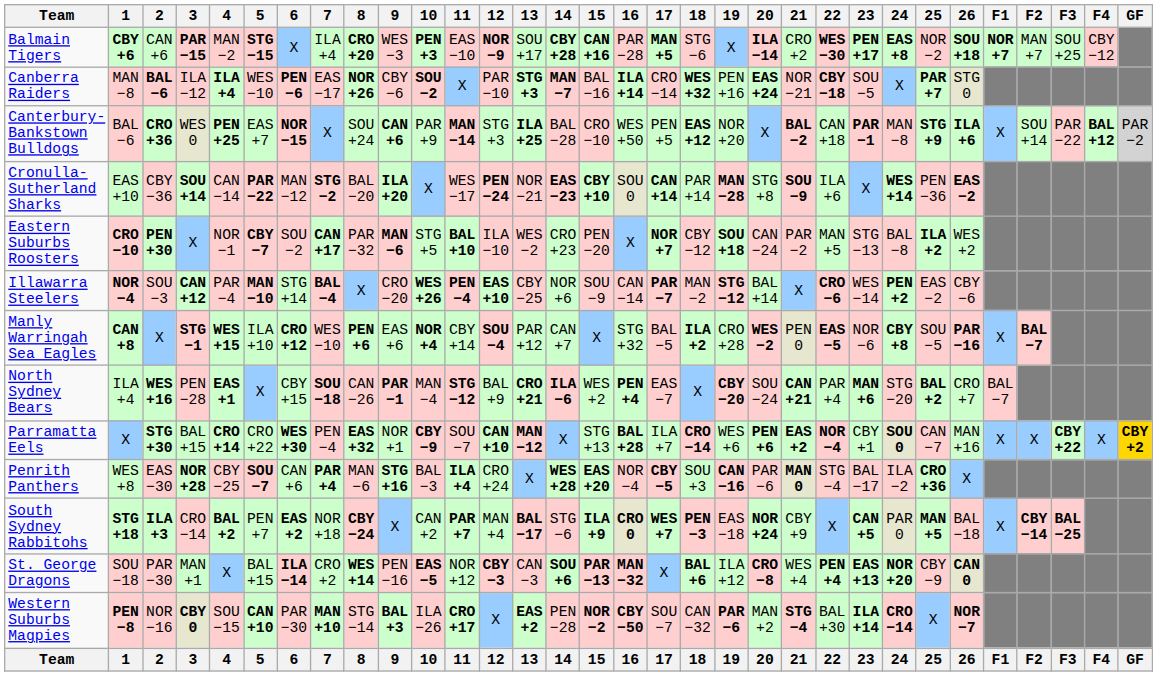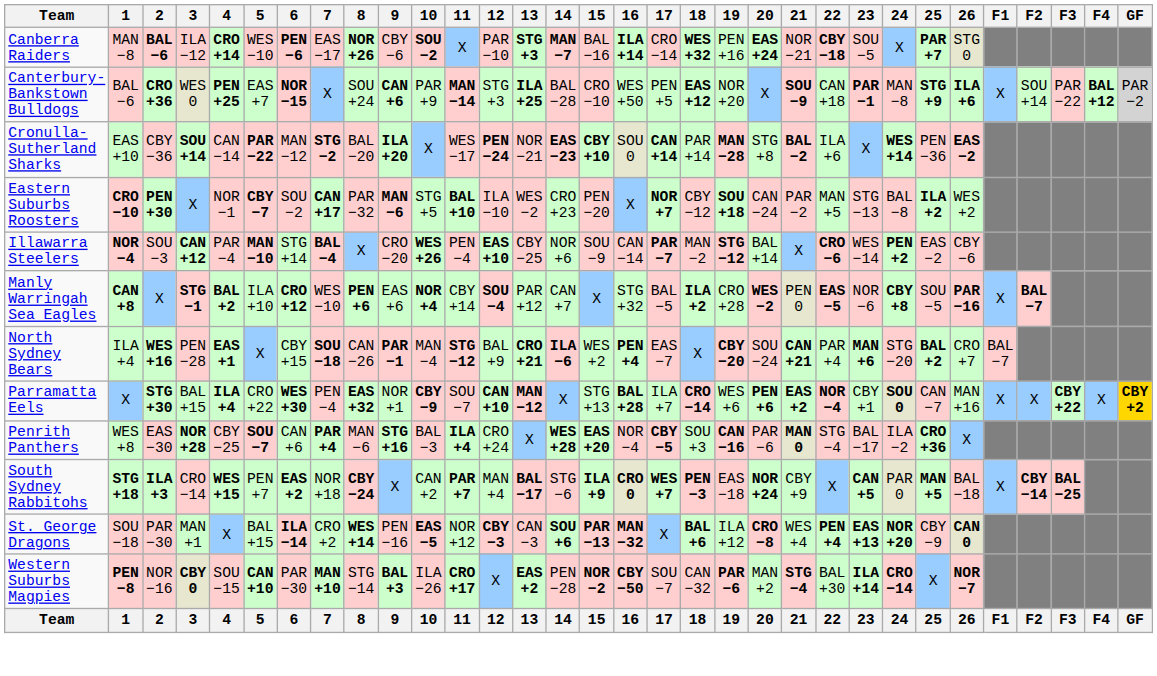- row: (39, 47)
(227, 87) ILA +4 -> (227, 47) CRO +14
(799, 134) BAL −2 -> (799, 95) SOU −9
(799, 189) SOU −9 -> (799, 150) BAL −2
(462, 291) bold -> (462, 252) normal
(227, 338) WES +15 -> (227, 299) BAL +2
(227, 440) CRO +14 -> (227, 401) ILA +4
(227, 526) BAL +2 -> (227, 487) WES +15
